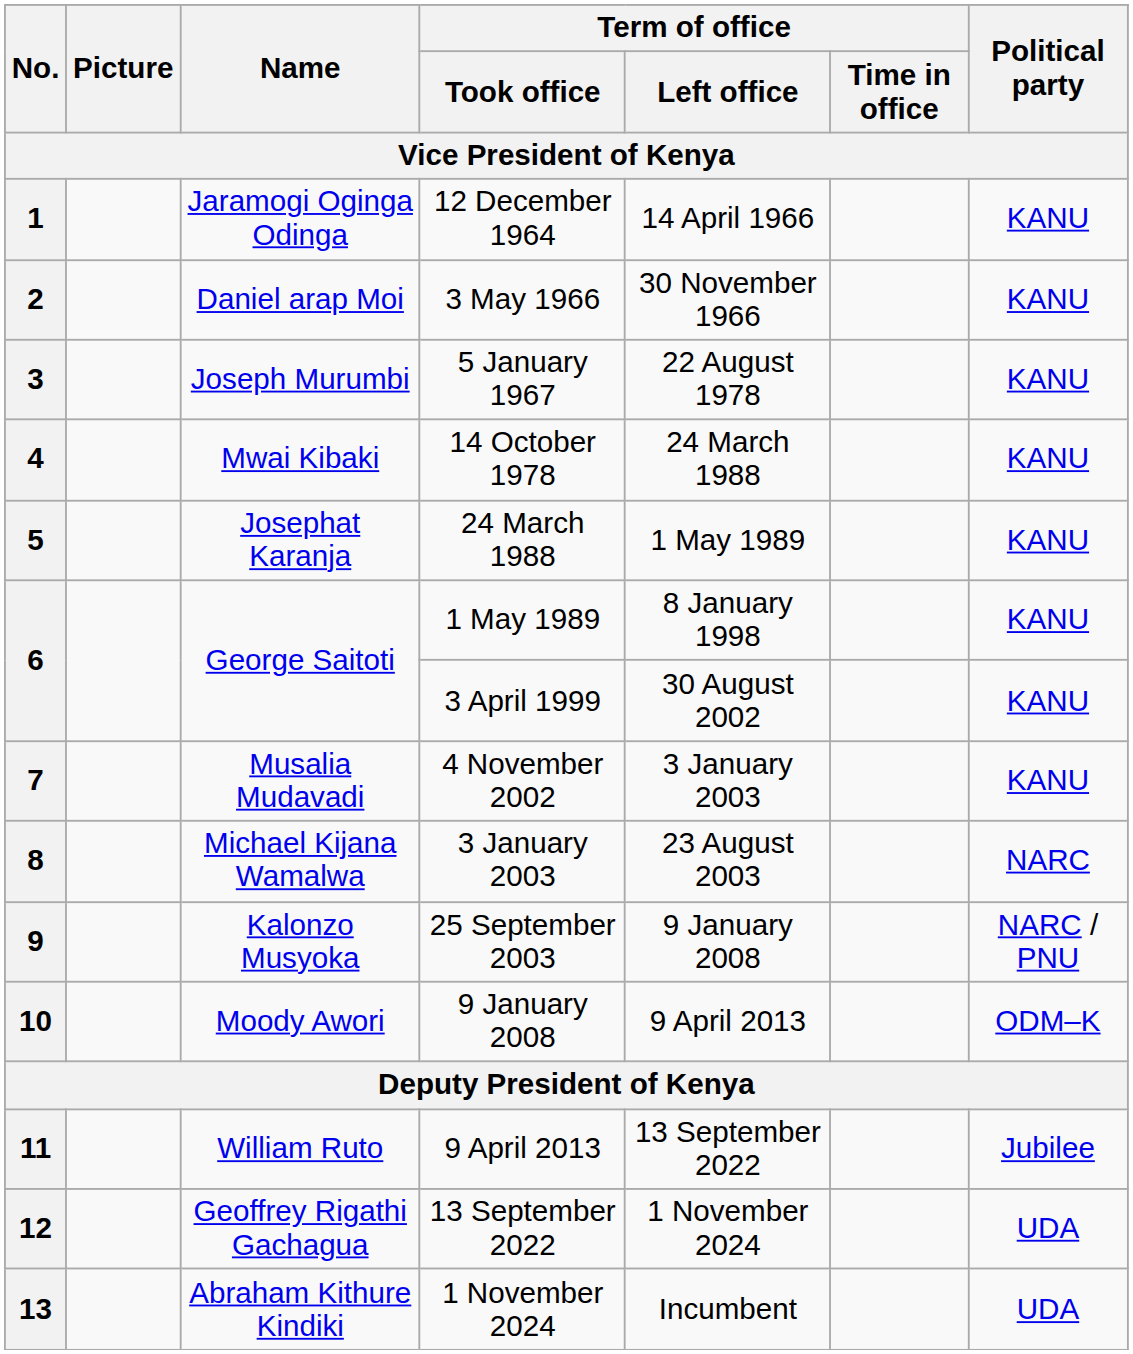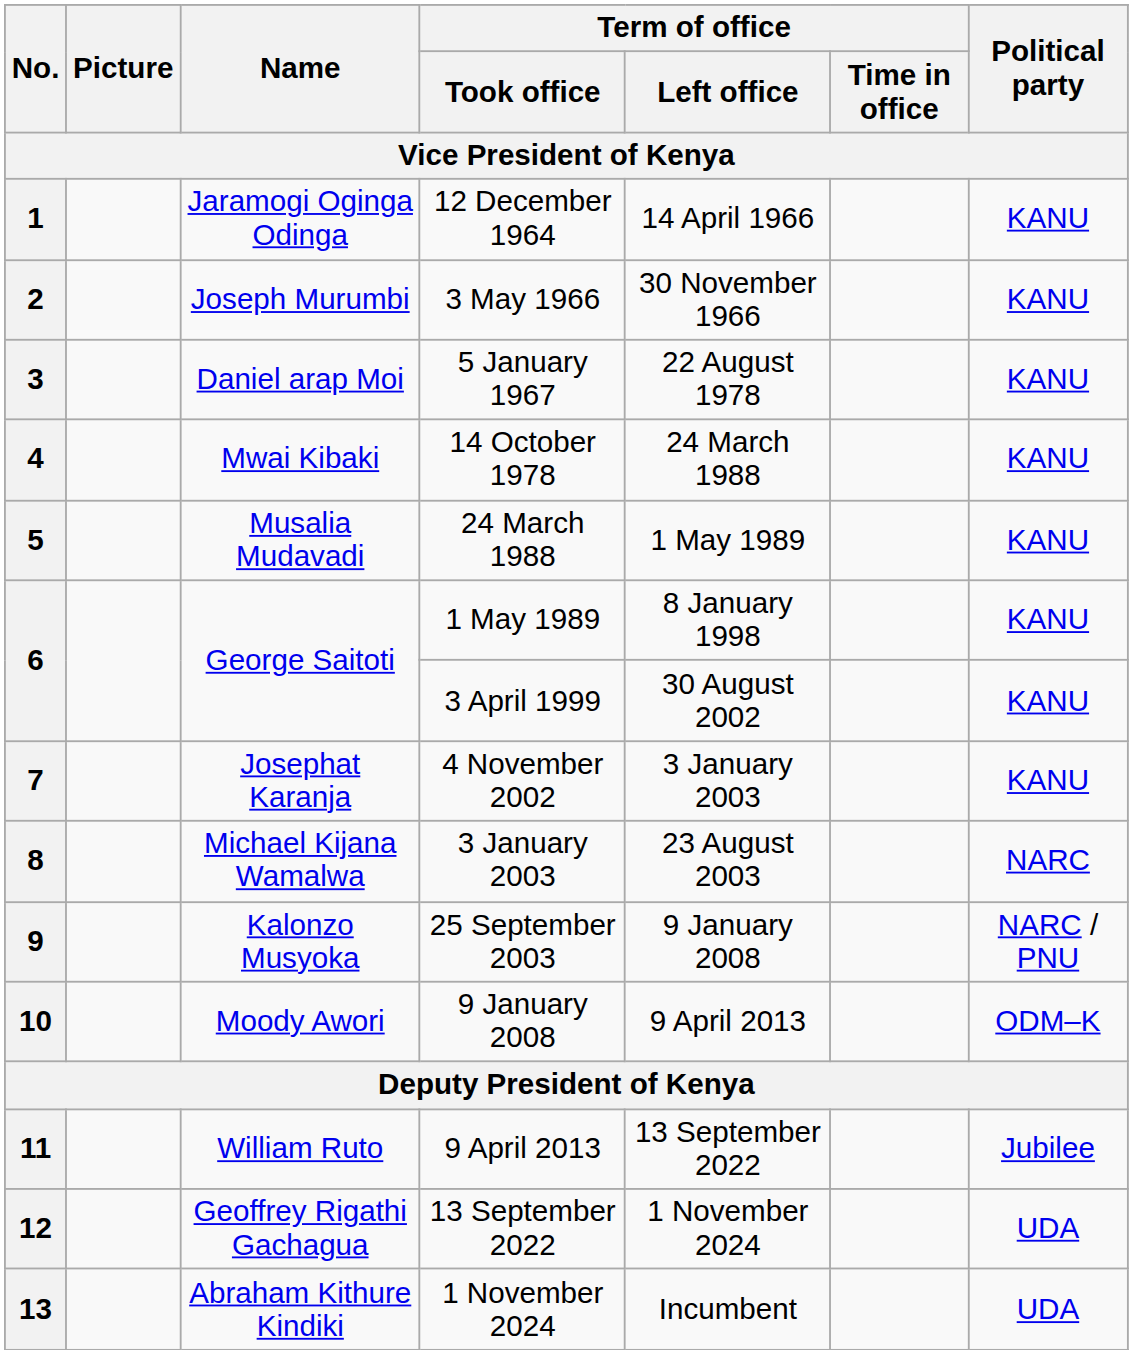(300, 298) Daniel arap Moi -> (300, 298) Joseph Murumbi
(300, 379) Joseph Murumbi -> (300, 379) Daniel arap Moi
(300, 539) Josephat Karanja -> (300, 539) Musalia Mudavadi
(300, 780) Musalia Mudavadi -> (300, 780) Josephat Karanja
